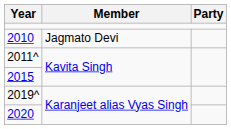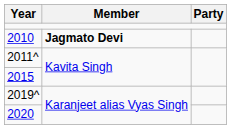(82, 38) normal -> (84, 38) bold
